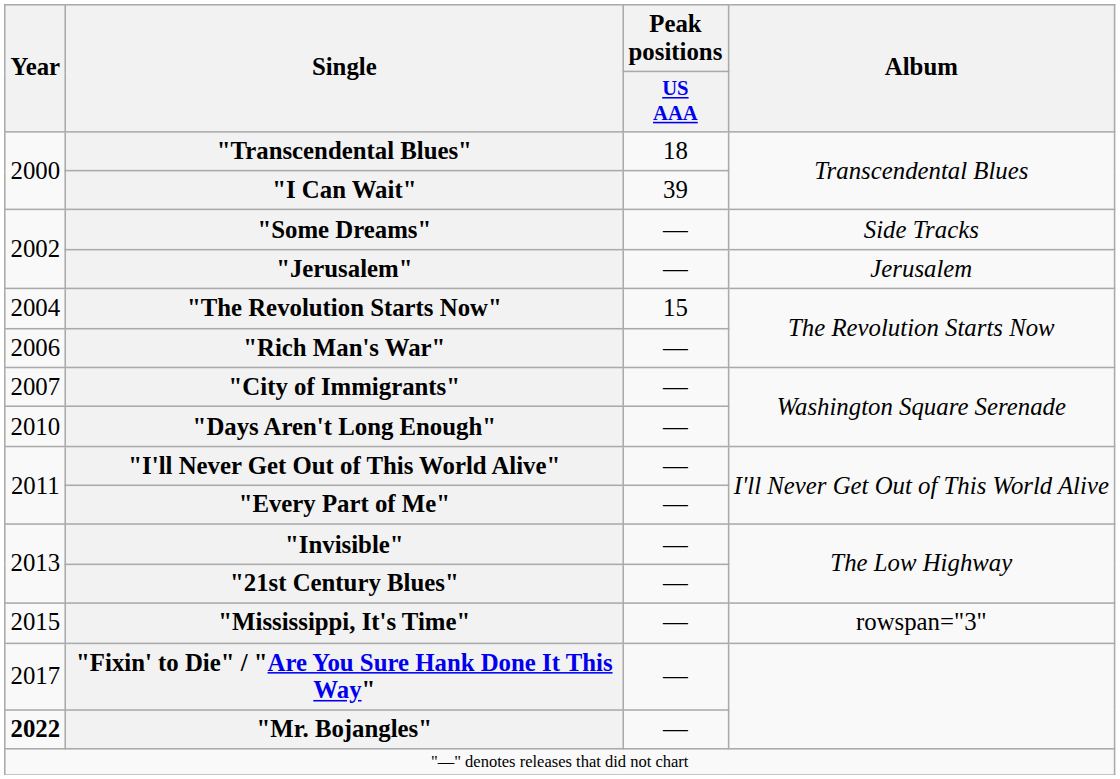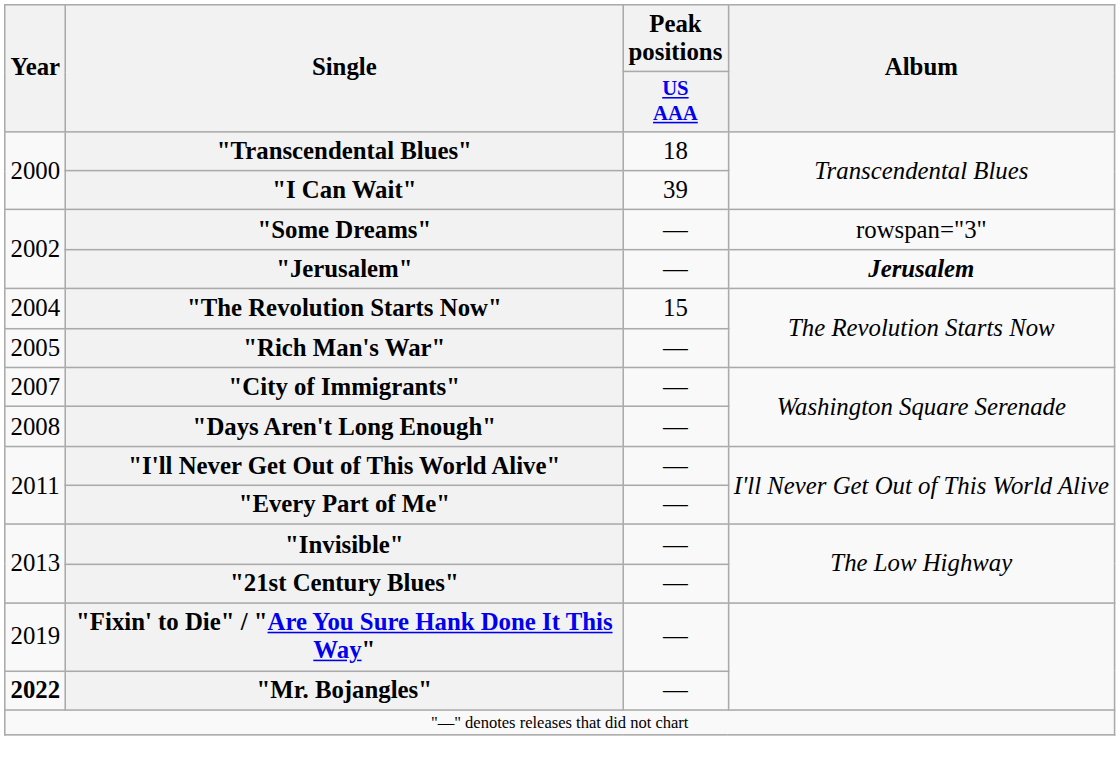(921, 229) Side Tracks -> (921, 229) rowspan="3"
(921, 268) normal -> (921, 268) bold
(35, 347) 2006 -> (35, 347) 2005
(35, 426) 2010 -> (35, 426) 2008
- row: (344, 622)
(35, 676) 2017 -> (35, 636) 2019
